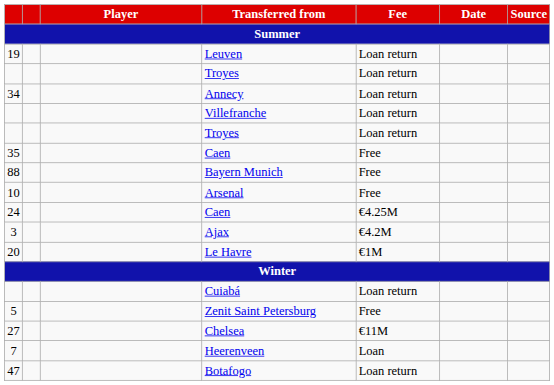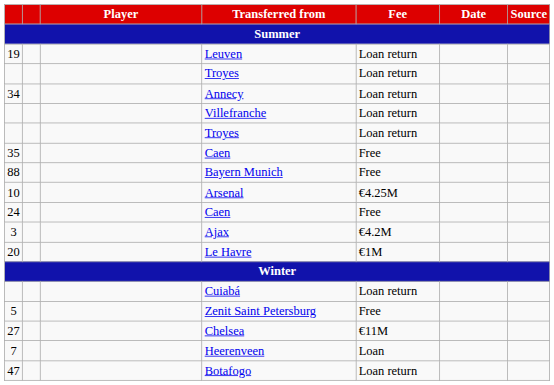(370, 192) Free -> (378, 192) €4.25M
(378, 212) €4.25M -> (370, 212) Free
